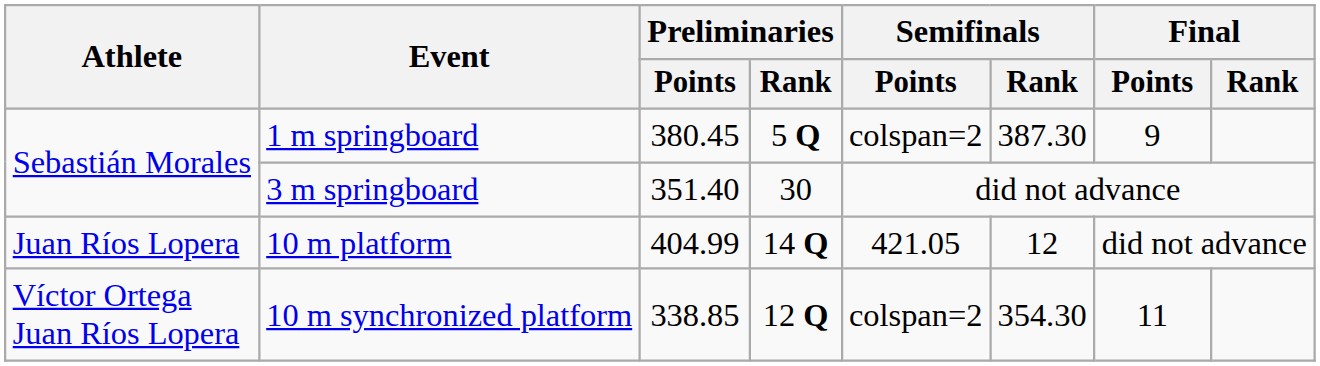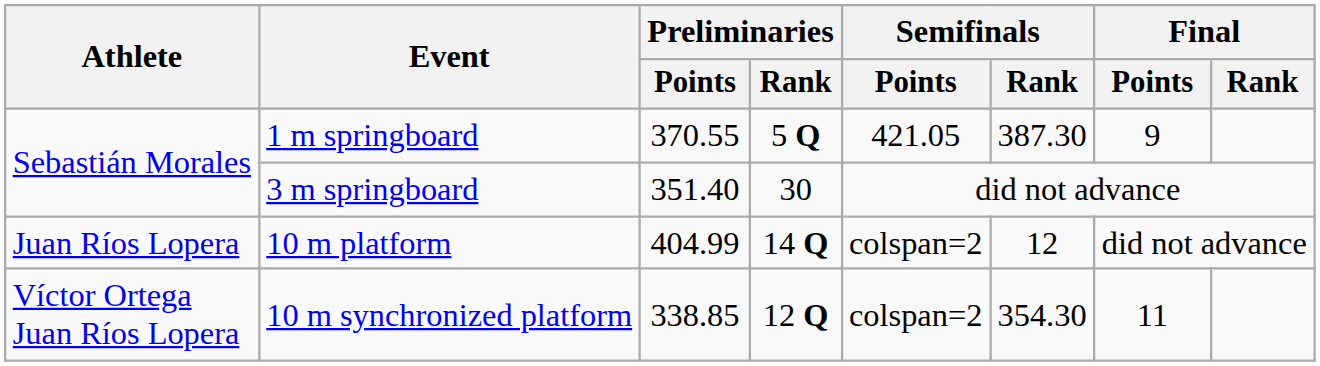(695, 135) 380.45 -> (695, 135) 370.55
(916, 135) colspan=2 -> (916, 135) 421.05
(916, 242) 421.05 -> (916, 242) colspan=2
